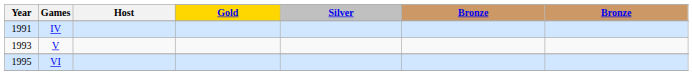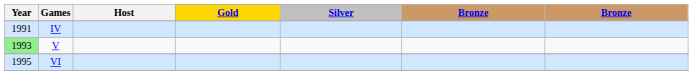(21, 46) no background -> (21, 46) lightgreen background
